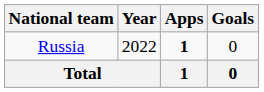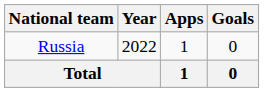(184, 45) bold -> (184, 45) normal
